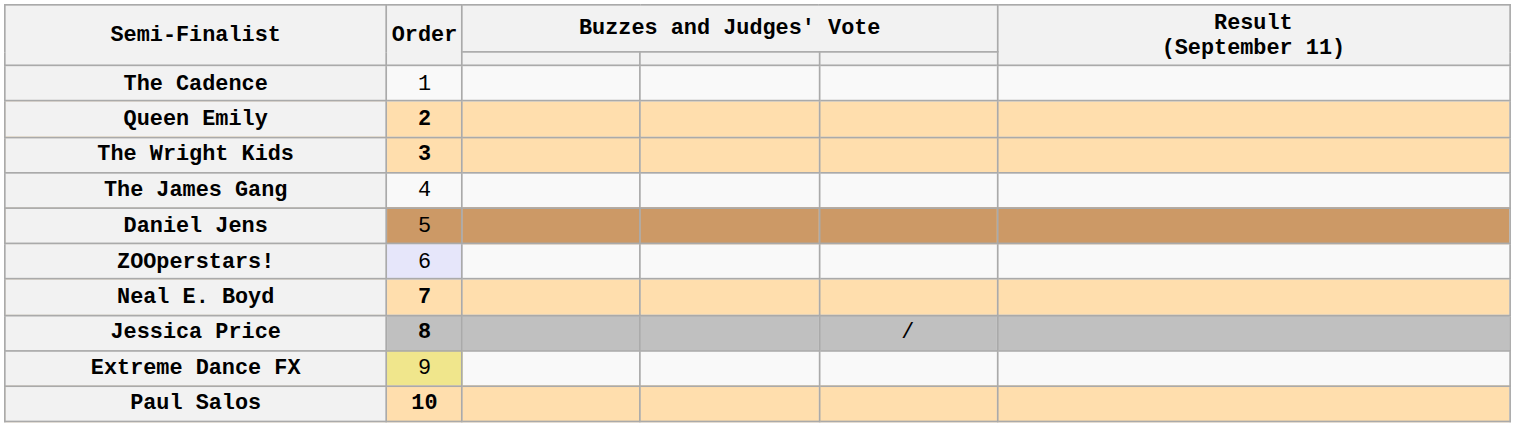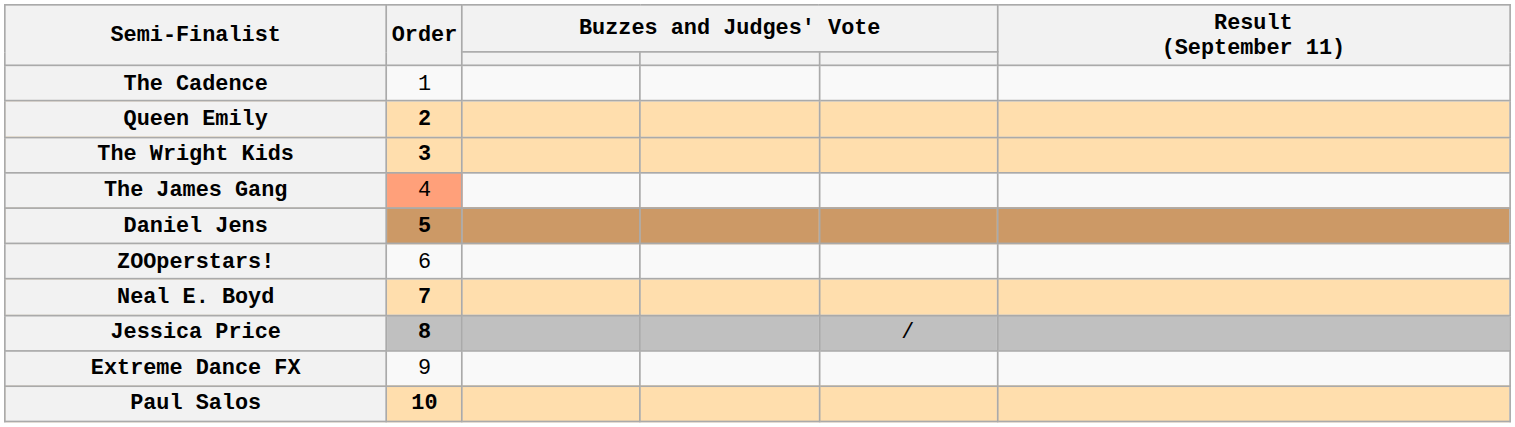(424, 190) no background -> (424, 190) lightsalmon background
(424, 226) normal -> (424, 226) bold
(424, 261) lavender background -> (424, 261) no background
(424, 368) khaki background -> (424, 368) no background
